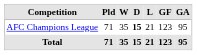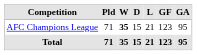(124, 27) normal -> (124, 27) bold
(137, 27) bold -> (137, 27) normal
